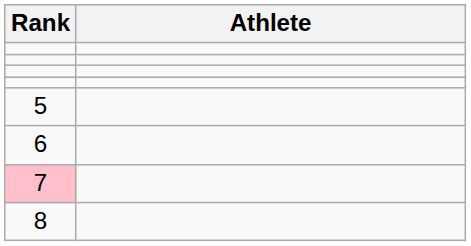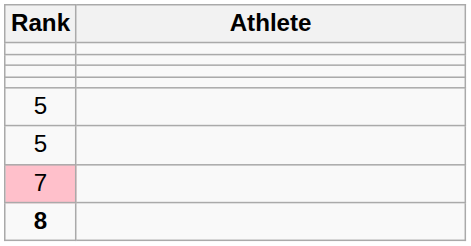(41, 144) 6 -> (41, 144) 5
(41, 221) normal -> (41, 221) bold
